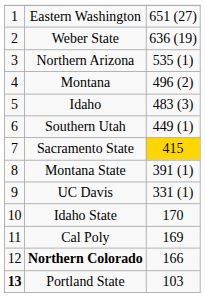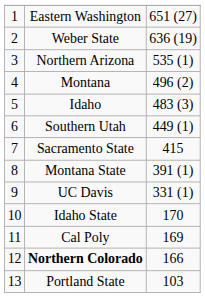(173, 148) gold background -> (173, 148) no background
(15, 281) bold -> (15, 281) normal
